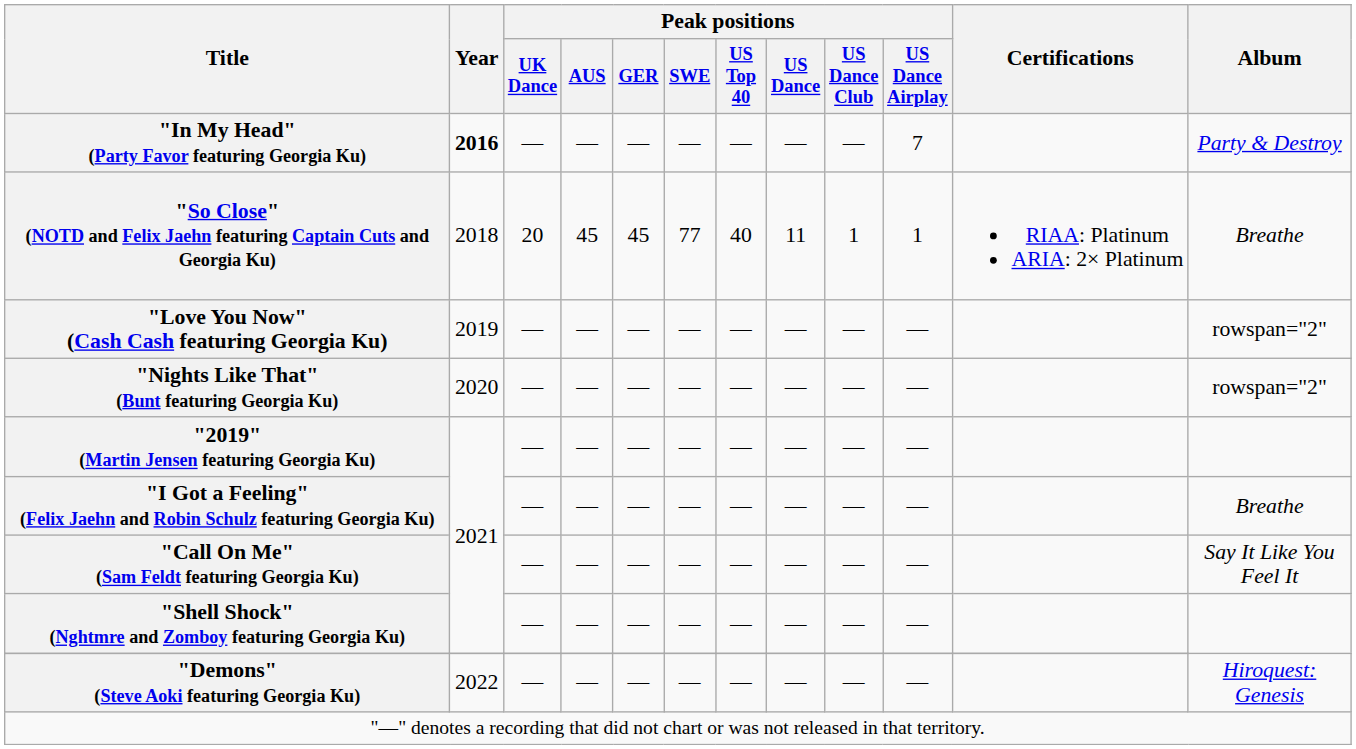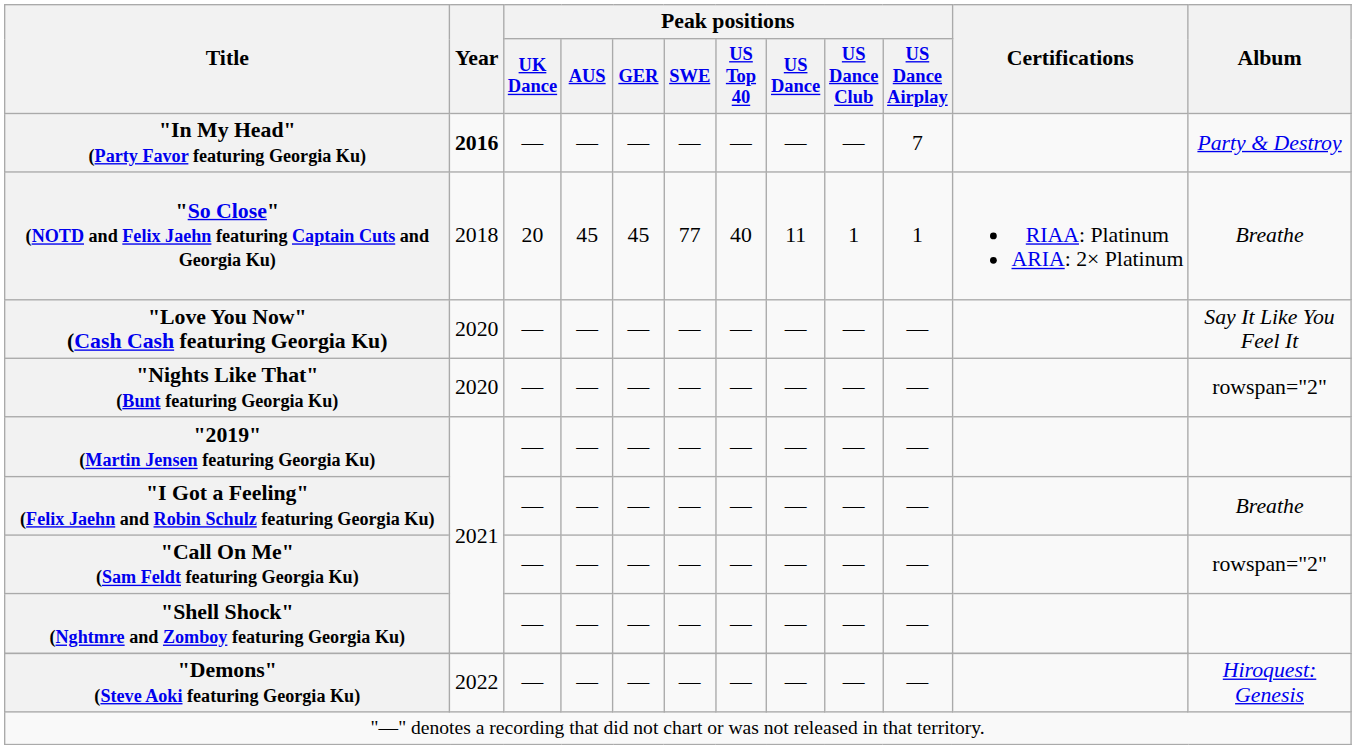(477, 328) 2019 -> (477, 328) 2020
(1270, 328) rowspan="2" -> (1270, 328) Say It Like You Feel It
(1270, 564) Say It Like You Feel It -> (1270, 564) rowspan="2"
